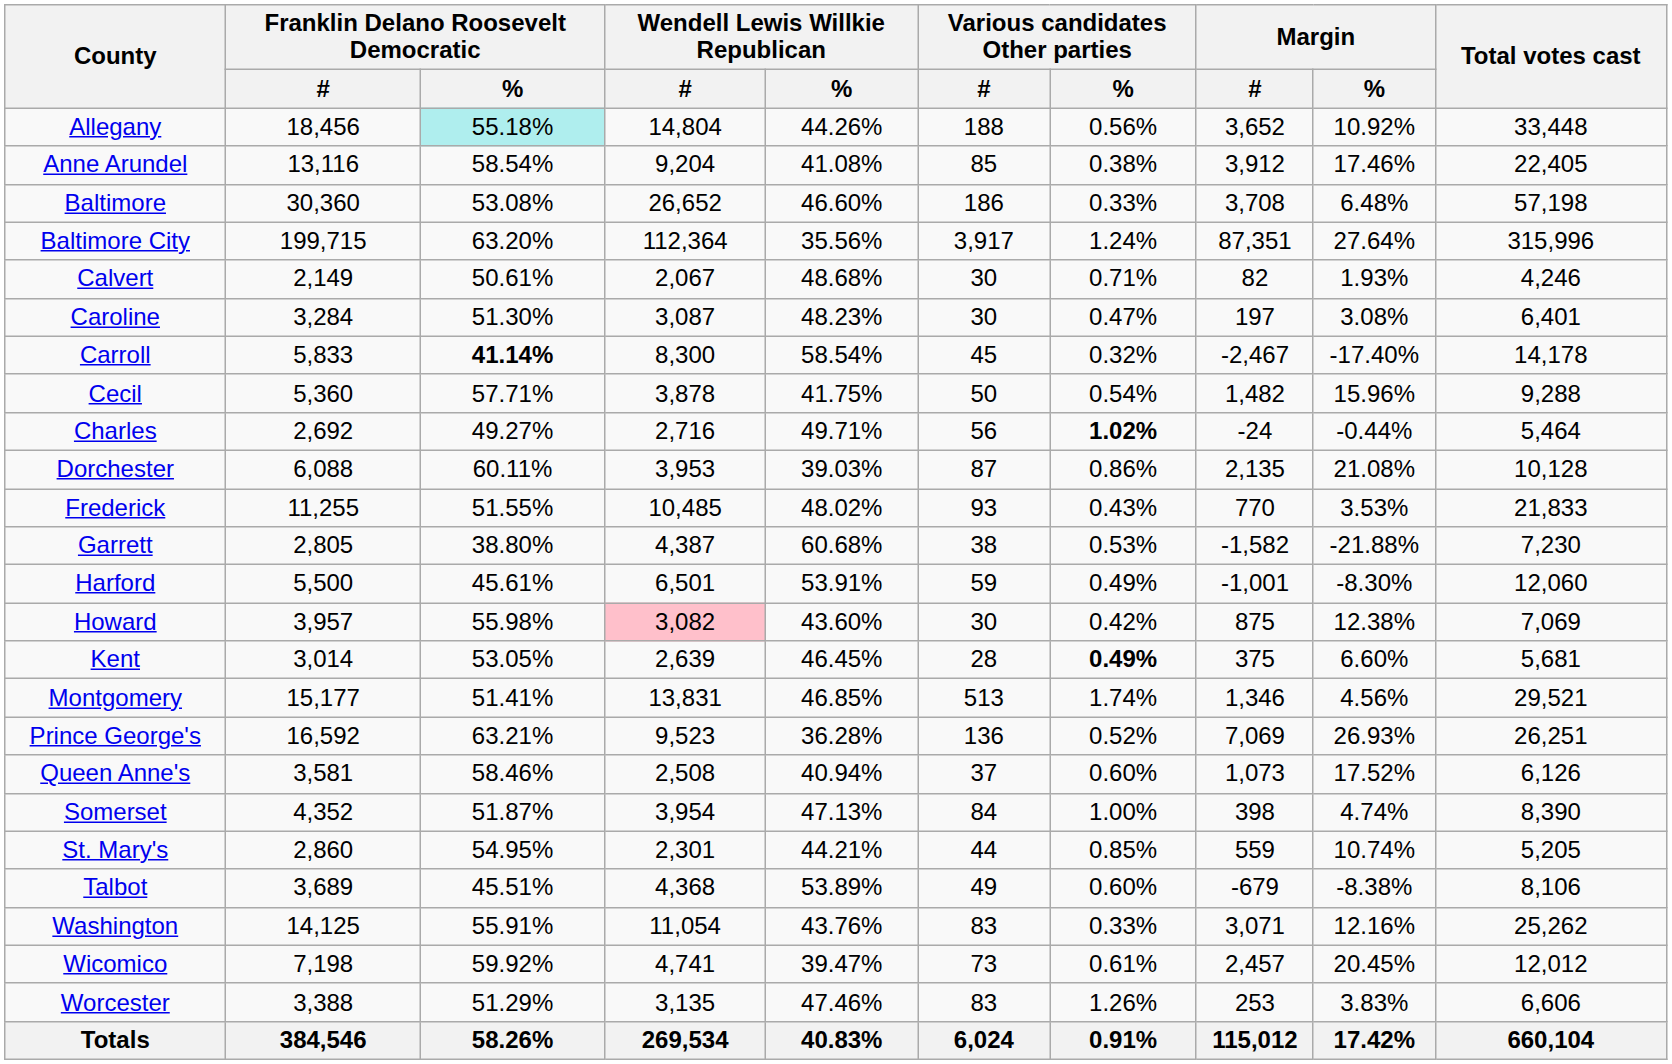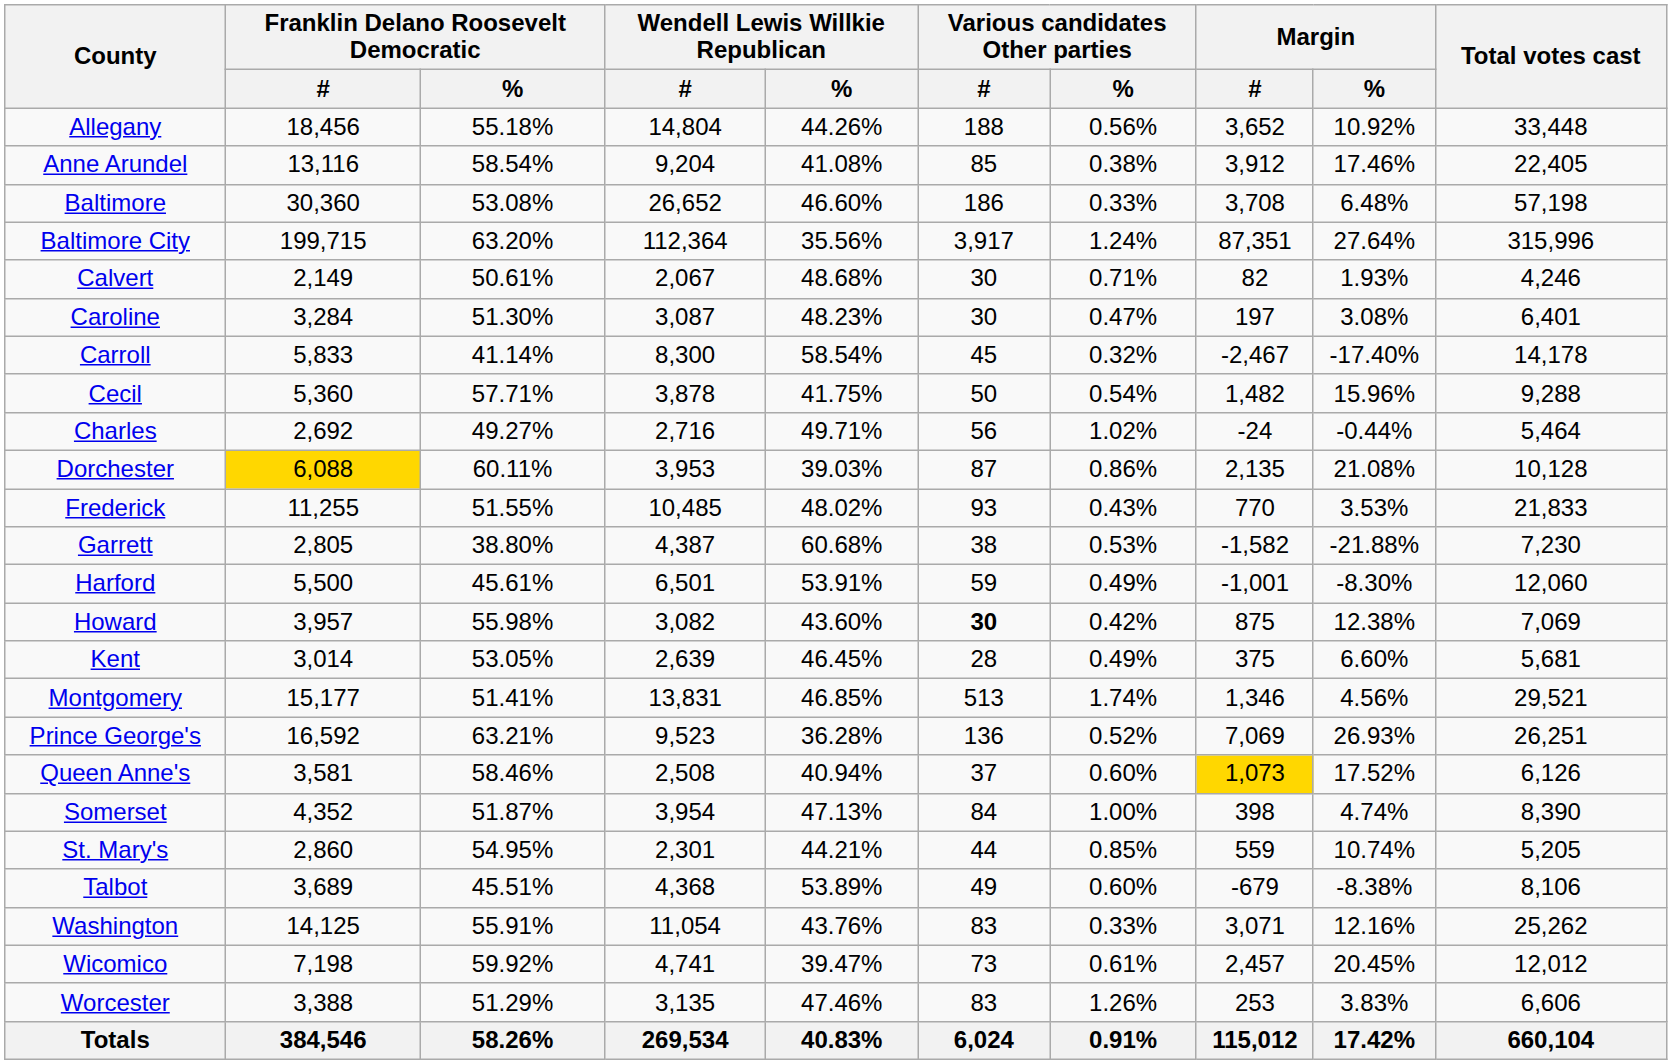(513, 126) paleturquoise background -> (513, 126) no background
(513, 355) bold -> (513, 355) normal
(1123, 431) bold -> (1123, 431) normal
(323, 469) no background -> (323, 469) gold background
(685, 621) pink background -> (685, 621) no background
(984, 621) normal -> (984, 621) bold
(1123, 659) bold -> (1123, 659) normal
(1255, 773) no background -> (1255, 773) gold background
